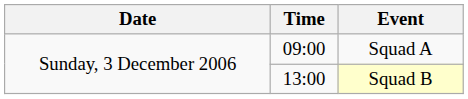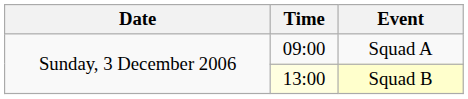(304, 78) no background -> (304, 78) lightyellow background
